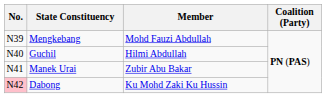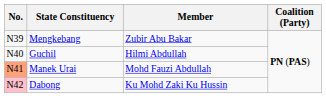(168, 38) Mohd Fauzi Abdullah -> (158, 38) Zubir Abu Bakar
(15, 69) no background -> (15, 69) lightsalmon background
(158, 69) Zubir Abu Bakar -> (168, 69) Mohd Fauzi Abdullah
